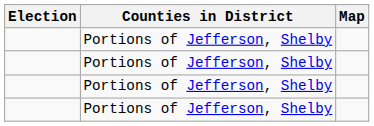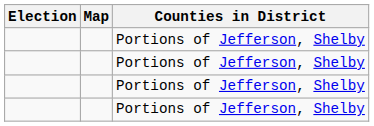columns swapped: (352, 16) <-> (208, 16)
